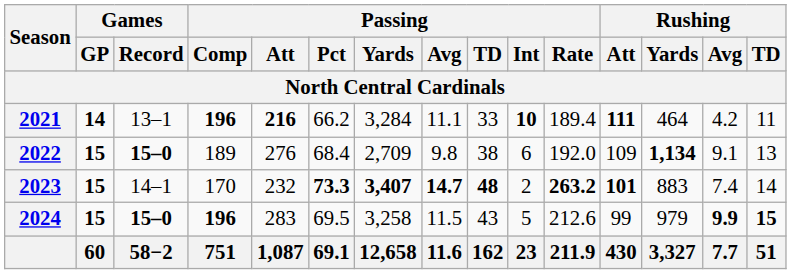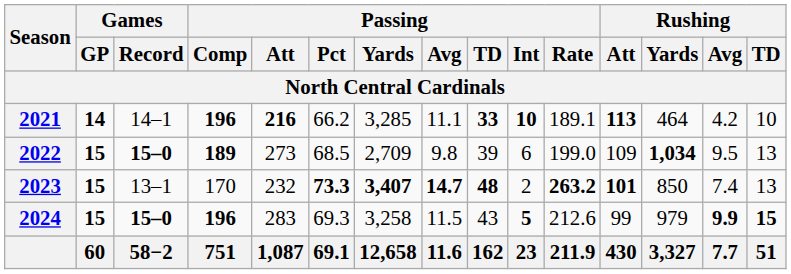(151, 119) 13–1 -> (151, 119) 14–1
(388, 119) 3,284 -> (388, 119) 3,285
(488, 119) normal -> (488, 119) bold
(572, 119) 189.4 -> (572, 119) 189.1
(621, 119) 111 -> (621, 119) 113
(766, 119) 11 -> (766, 119) 10
(220, 152) normal -> (220, 152) bold
(280, 152) 276 -> (280, 152) 273
(332, 152) 68.4 -> (332, 152) 68.5
(488, 152) 38 -> (488, 152) 39
(572, 152) 192.0 -> (572, 152) 199.0
(672, 152) 1,134 -> (672, 152) 1,034
(725, 152) 9.1 -> (725, 152) 9.5
(151, 185) 14–1 -> (151, 185) 13–1
(672, 185) 883 -> (672, 185) 850
(766, 185) 14 -> (766, 185) 13
(332, 218) 69.5 -> (332, 218) 69.3
(526, 218) normal -> (526, 218) bold
